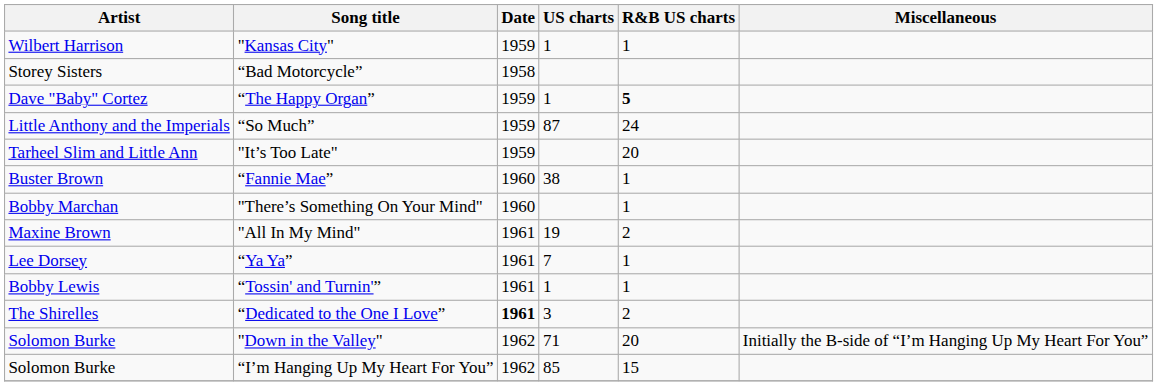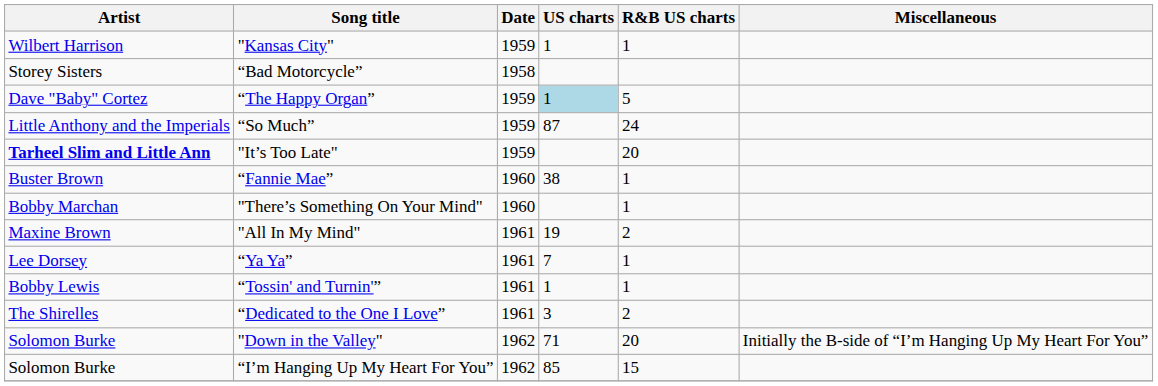(547, 98) no background -> (547, 98) lightblue background
(626, 98) bold -> (626, 98) normal
(103, 152) normal -> (109, 152) bold
(518, 313) bold -> (518, 313) normal
